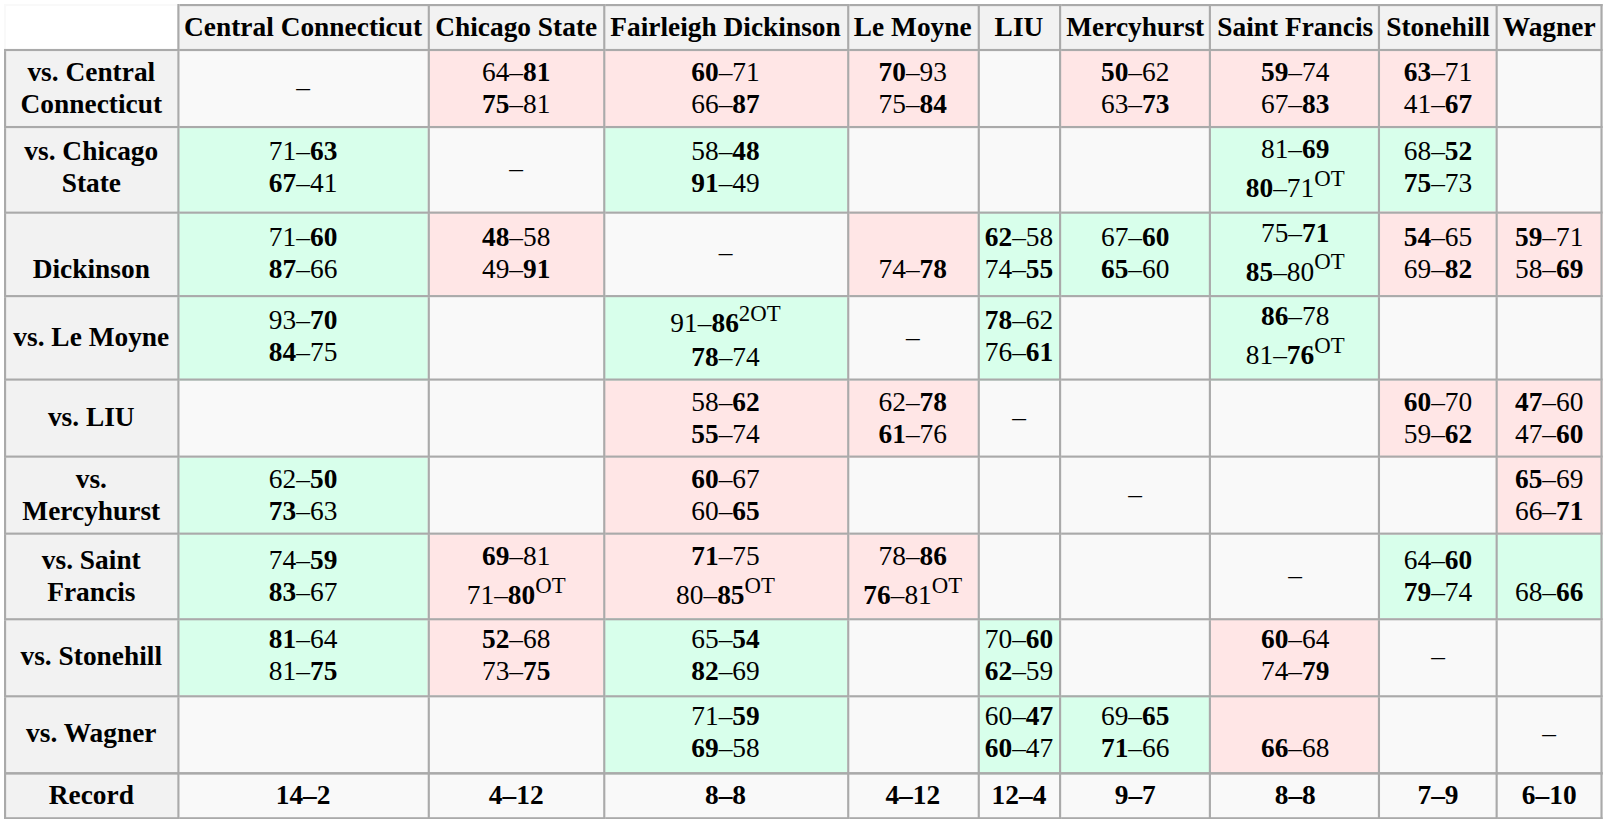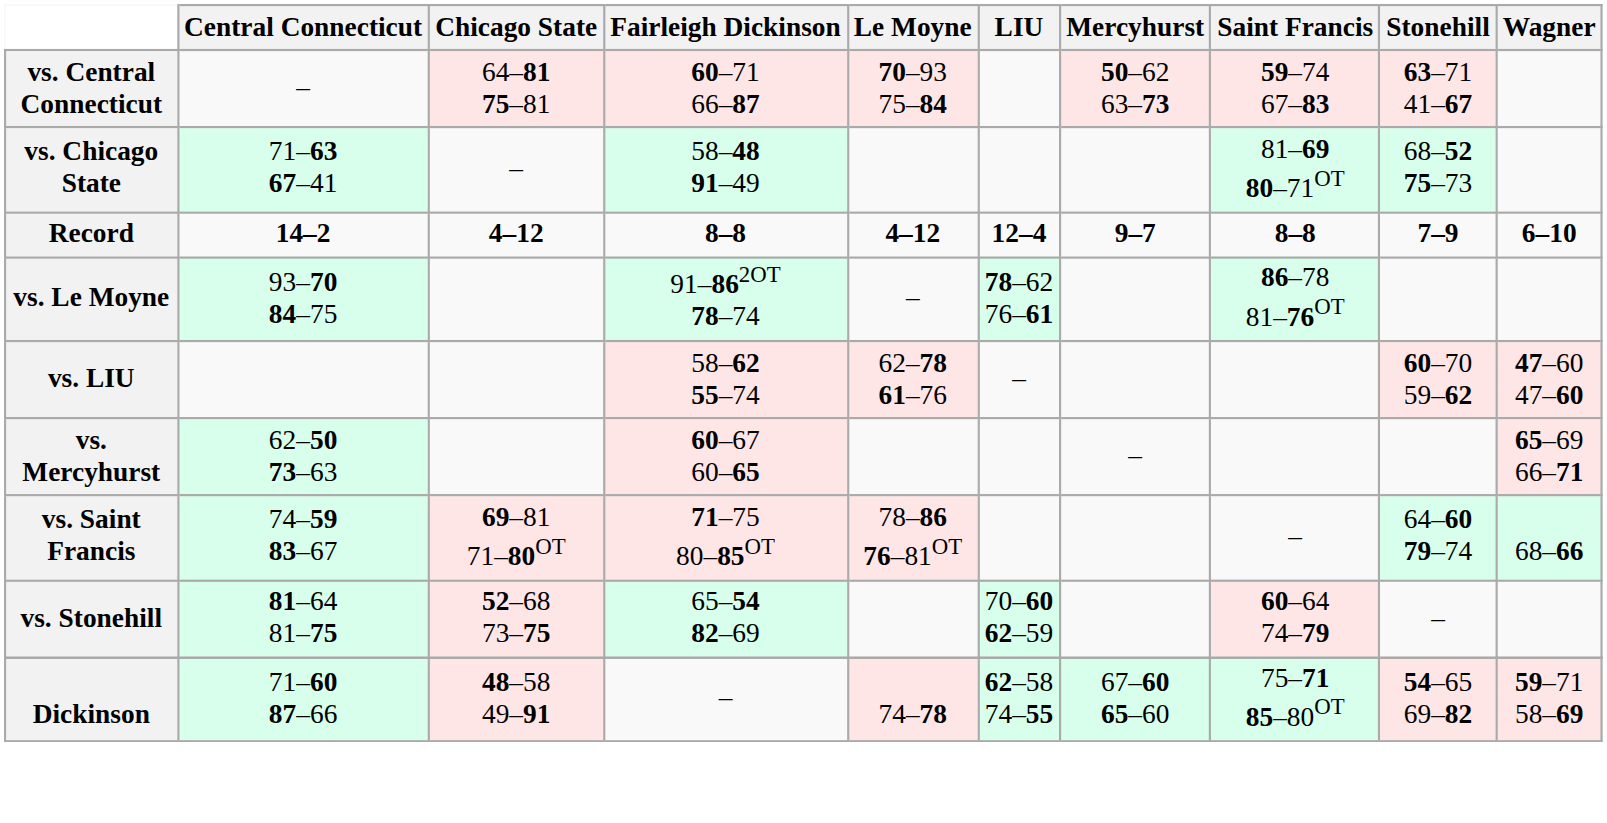rows swapped: (91, 269) <-> (91, 795)
- row: (91, 733)
